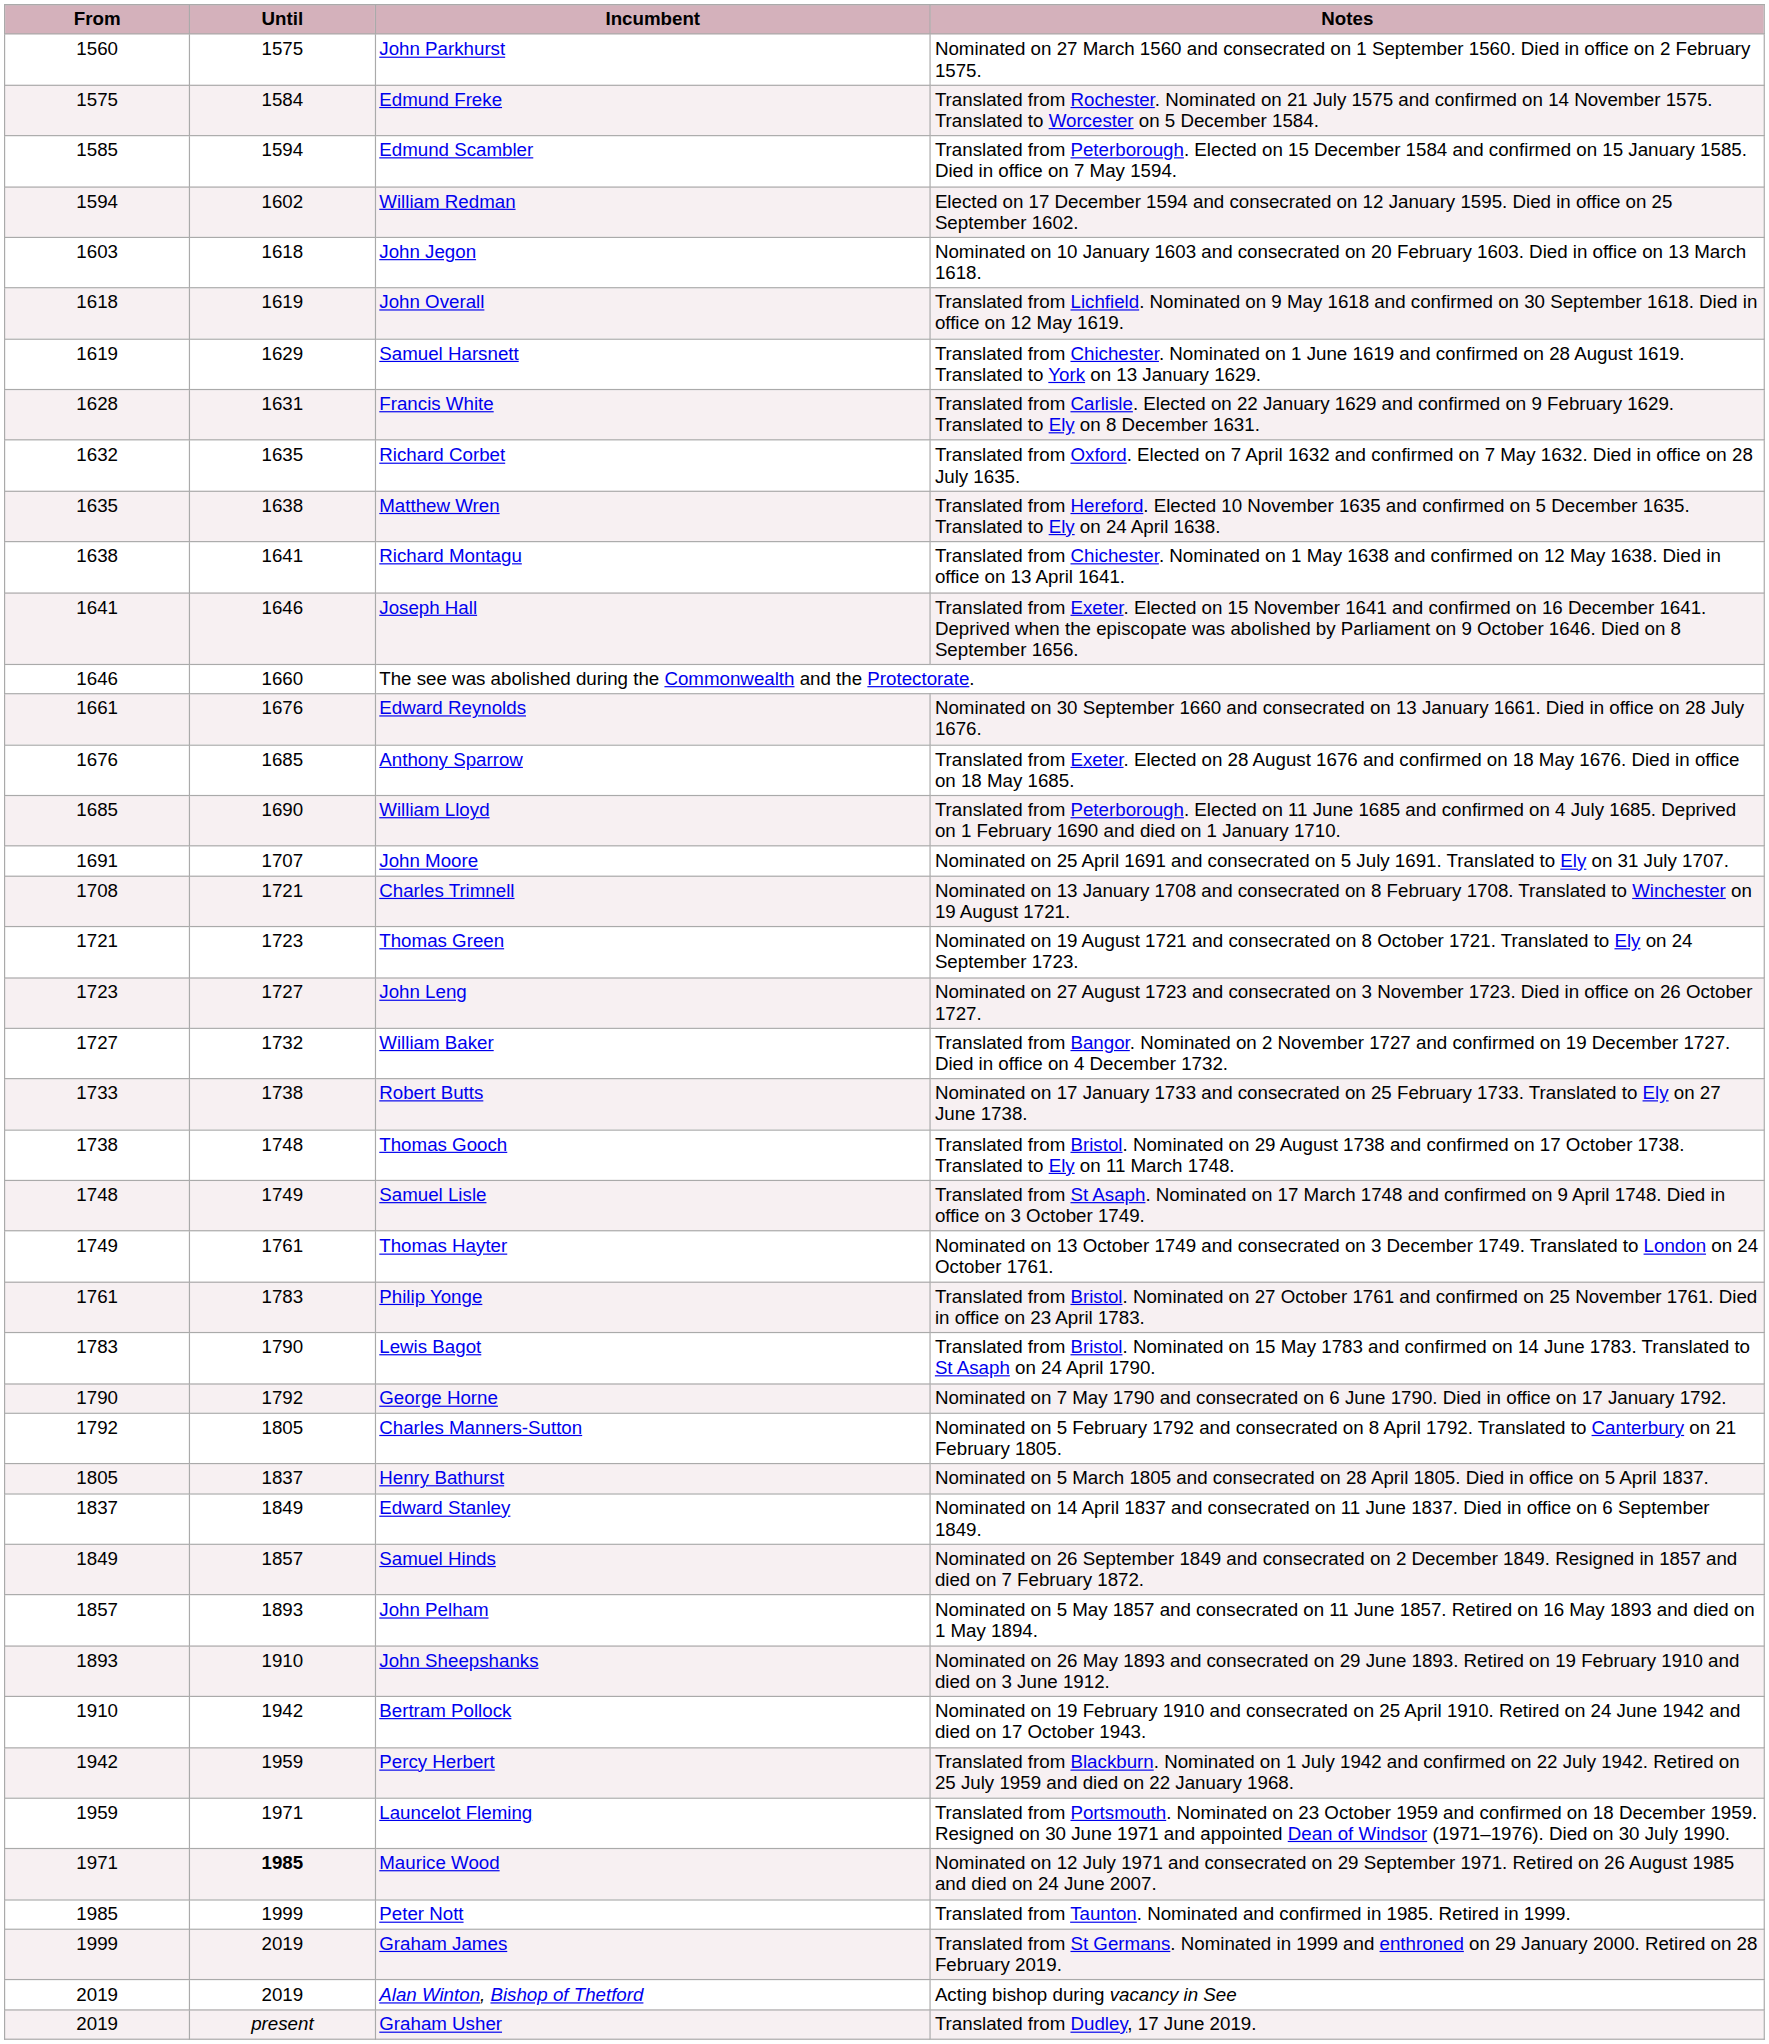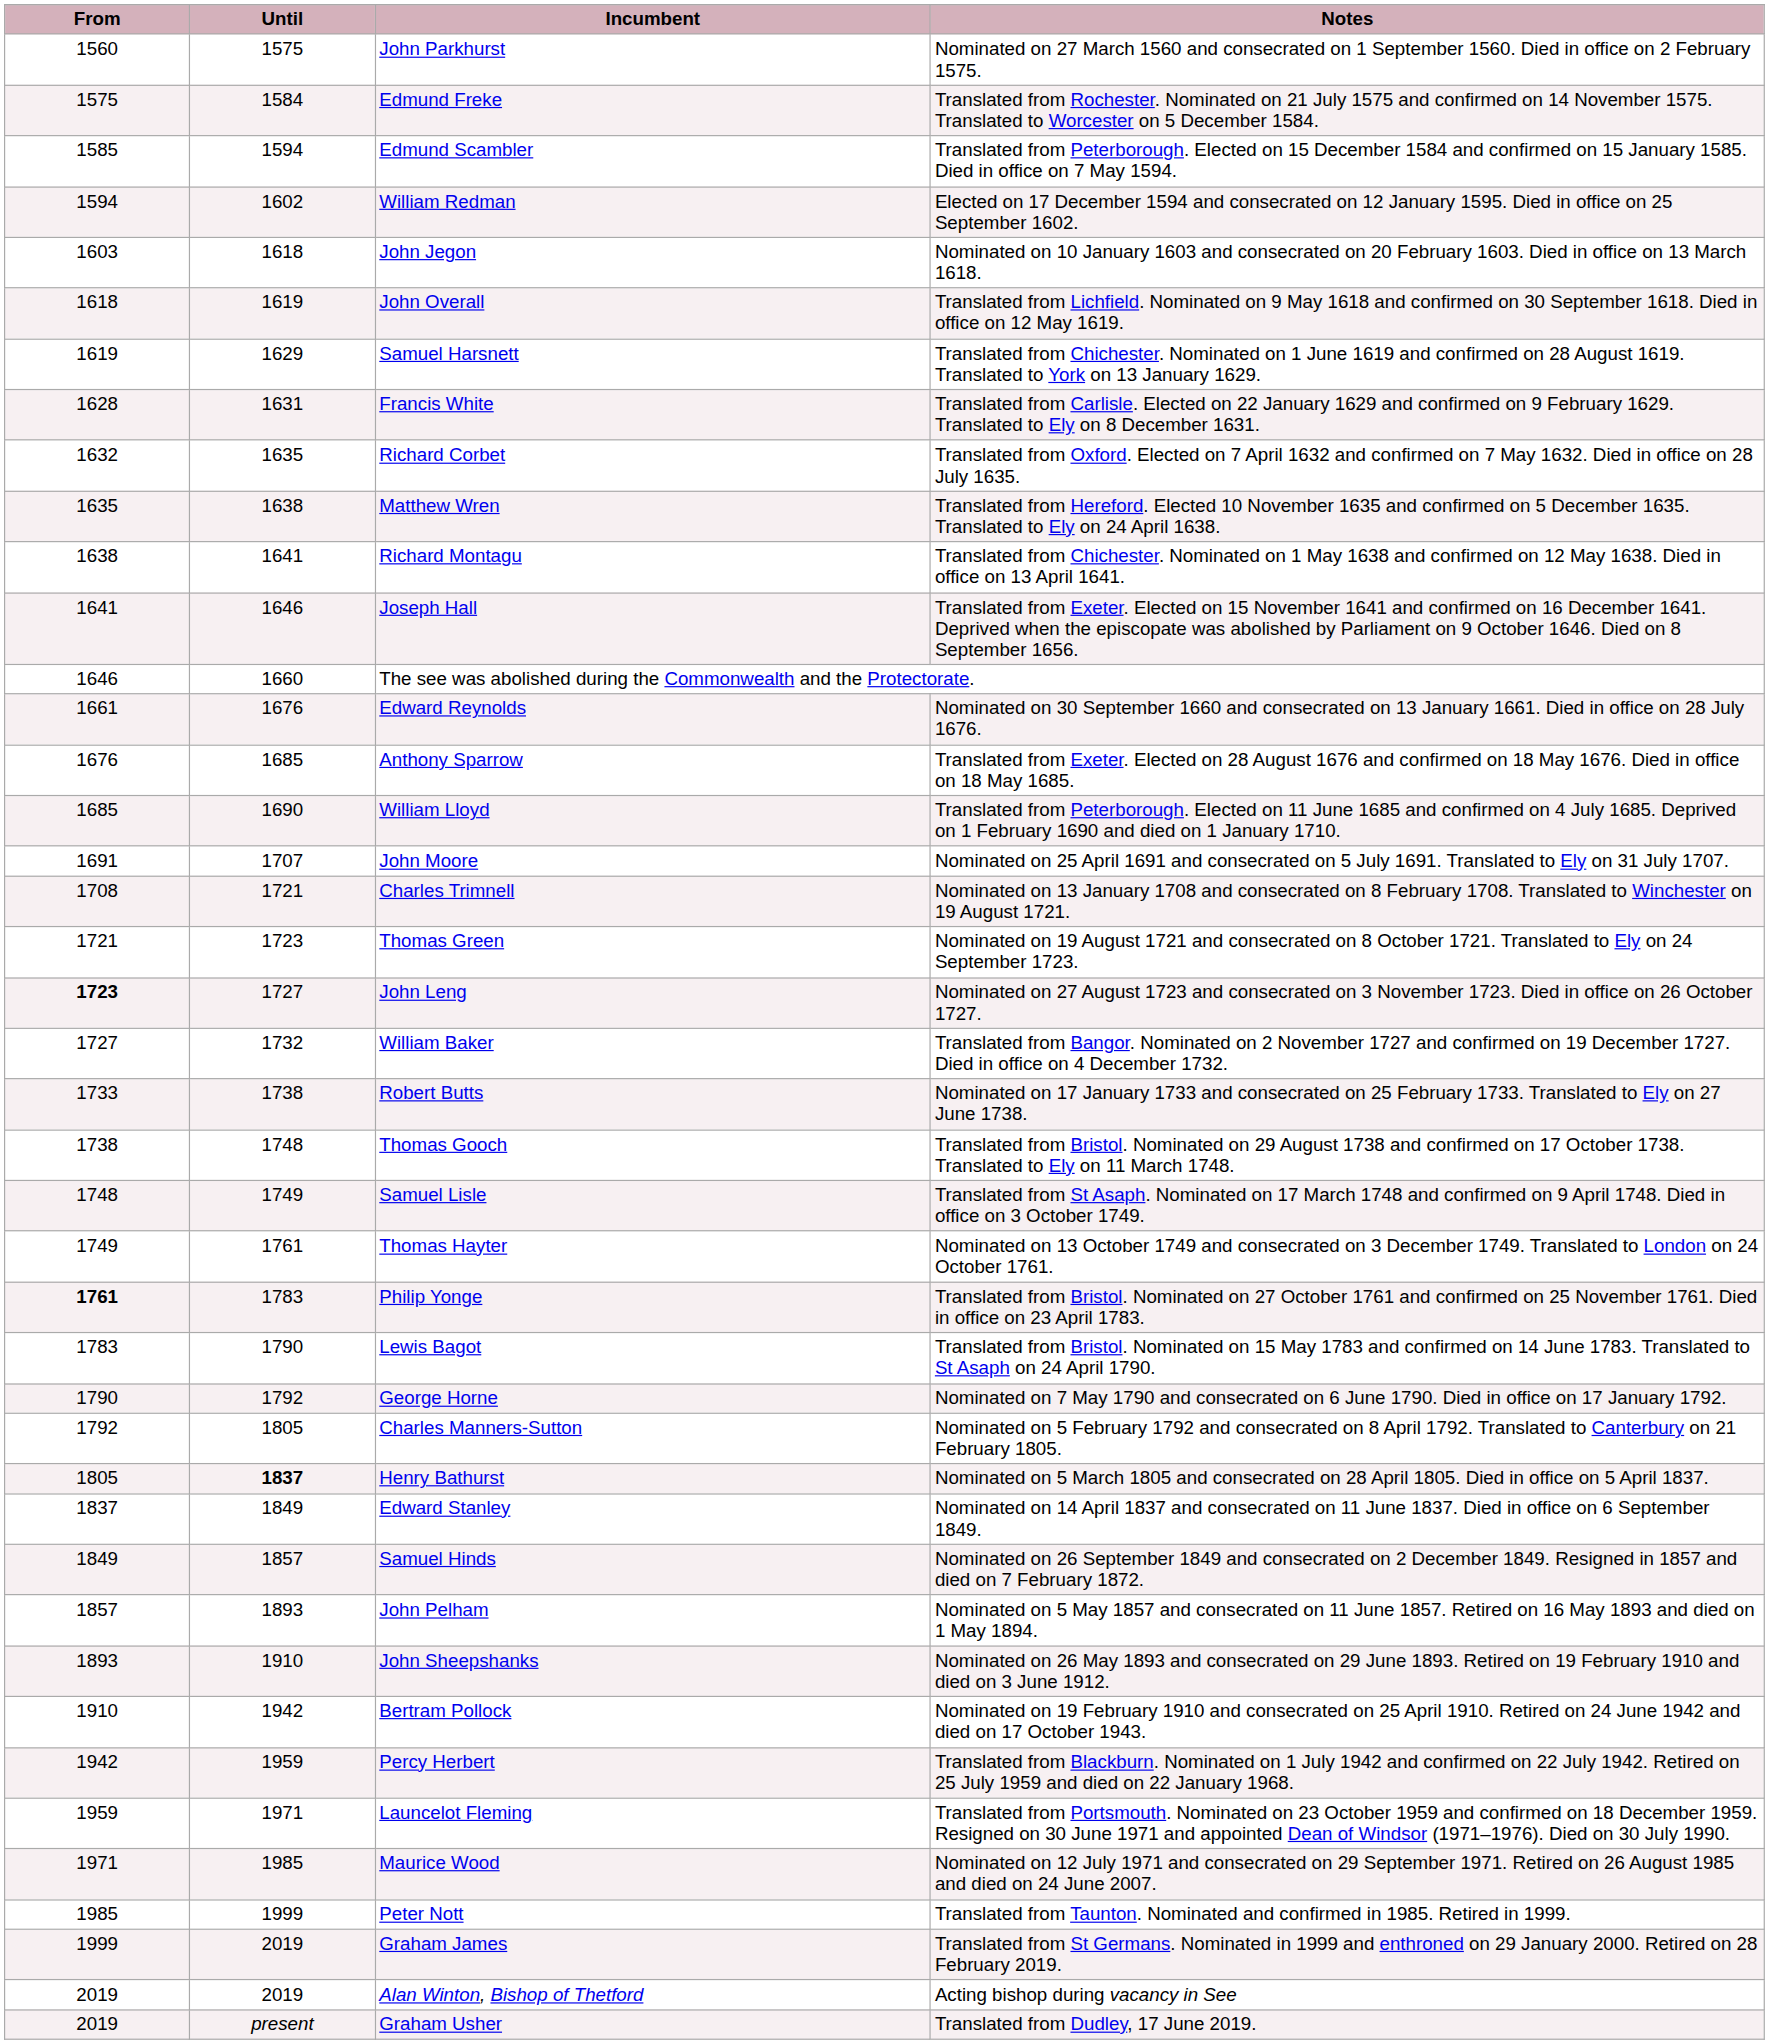(97, 992) normal -> (97, 992) bold
(97, 1296) normal -> (97, 1296) bold
(282, 1478) normal -> (282, 1478) bold
(282, 1863) bold -> (282, 1863) normal
